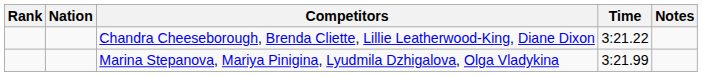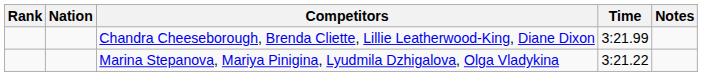(625, 38) 3:21.22 -> (625, 38) 3:21.99
(625, 61) 3:21.99 -> (625, 61) 3:21.22
